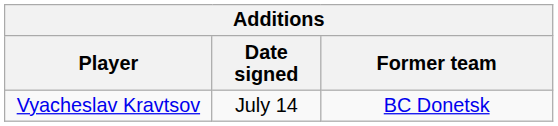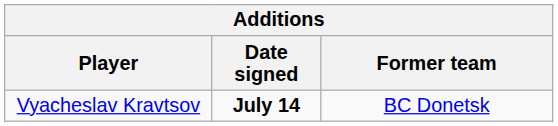(266, 105) normal -> (266, 105) bold
